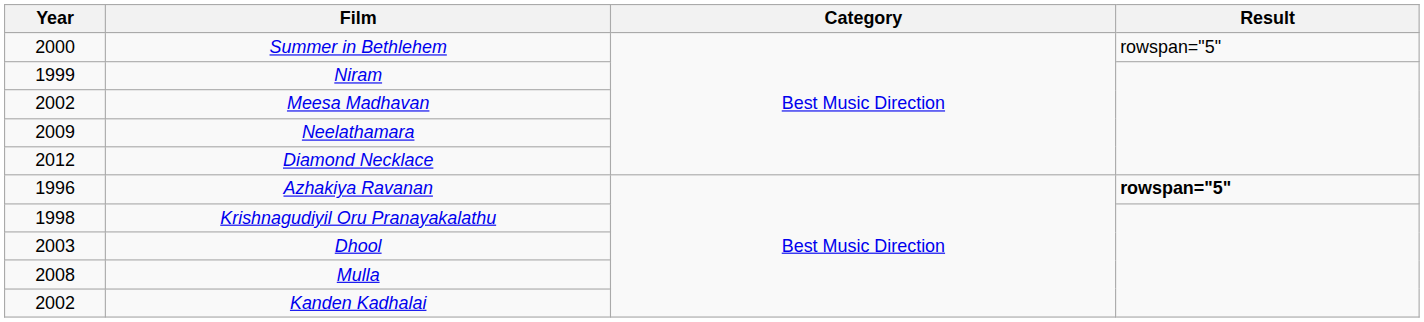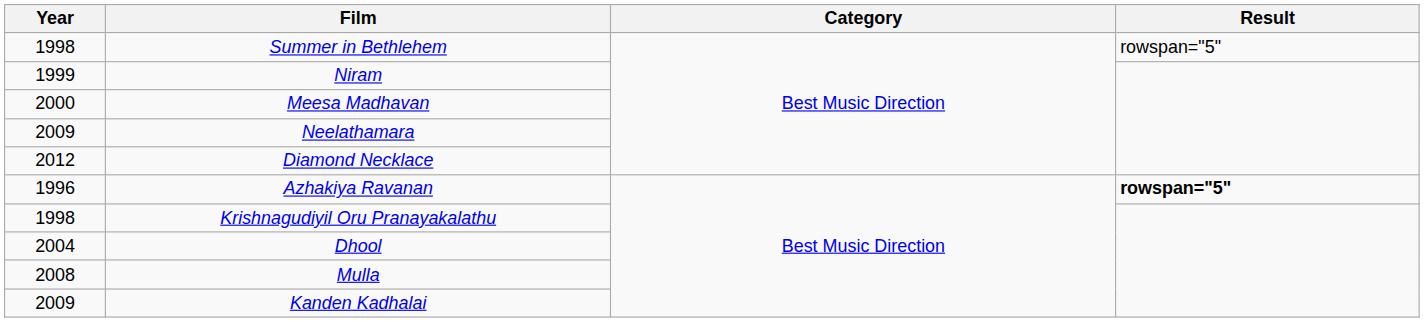(55, 47) 2000 -> (55, 47) 1998
(55, 103) 2002 -> (55, 103) 2000
(55, 246) 2003 -> (55, 246) 2004
(55, 302) 2002 -> (55, 302) 2009
